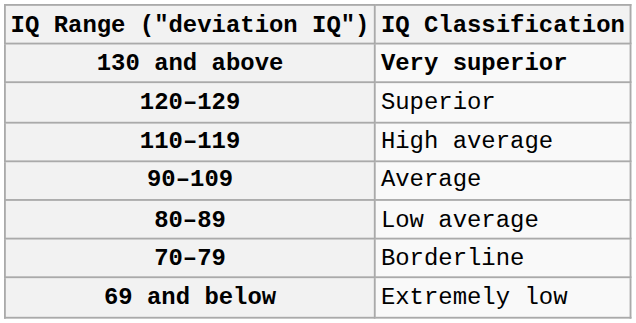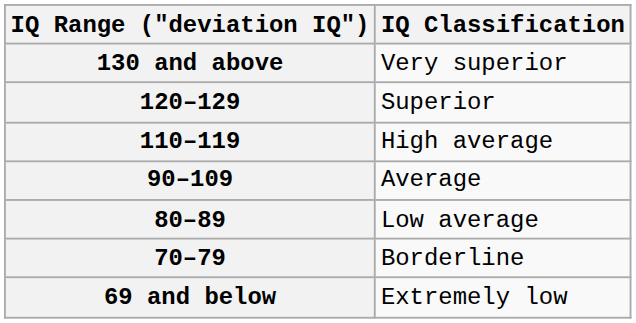(474, 63) bold -> (474, 63) normal
